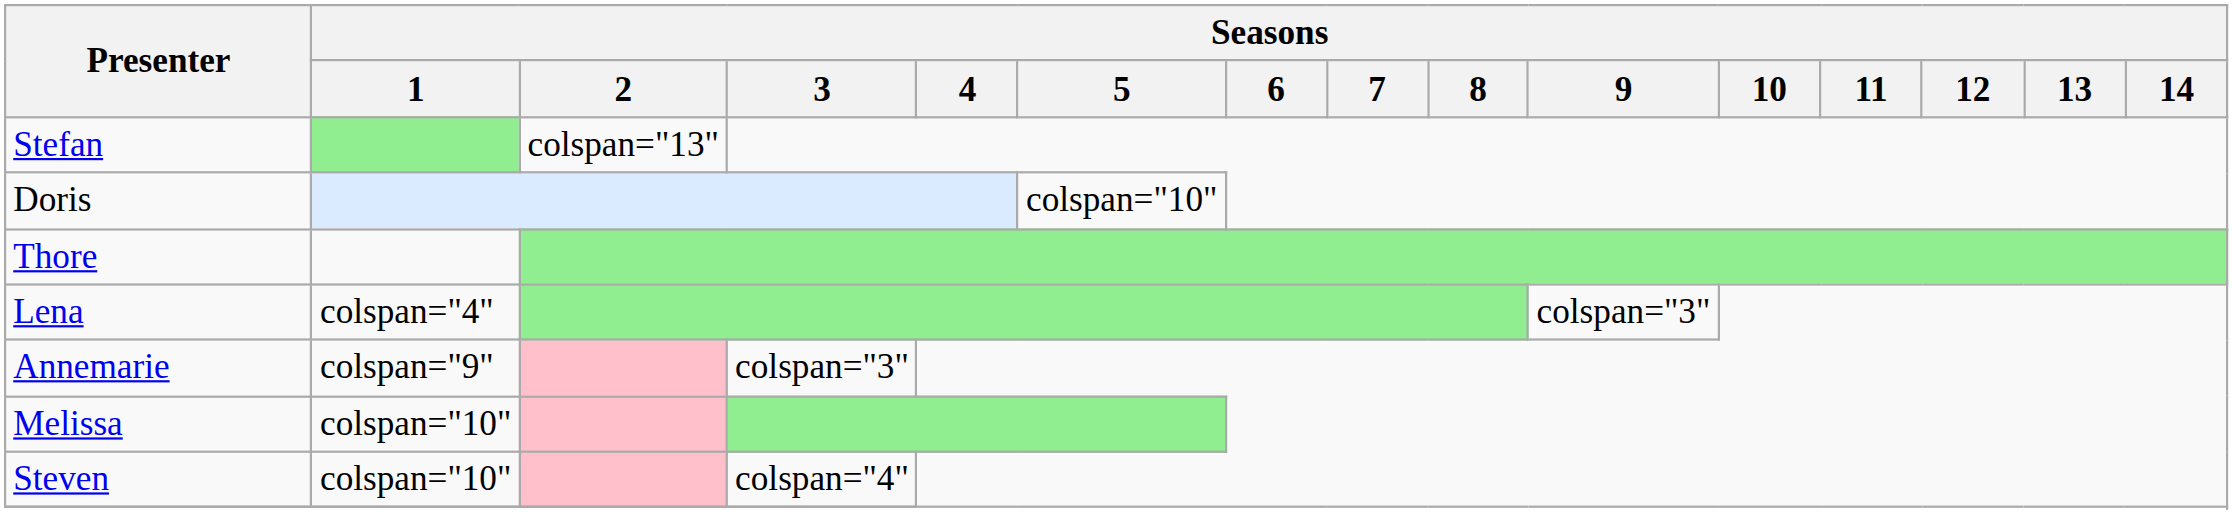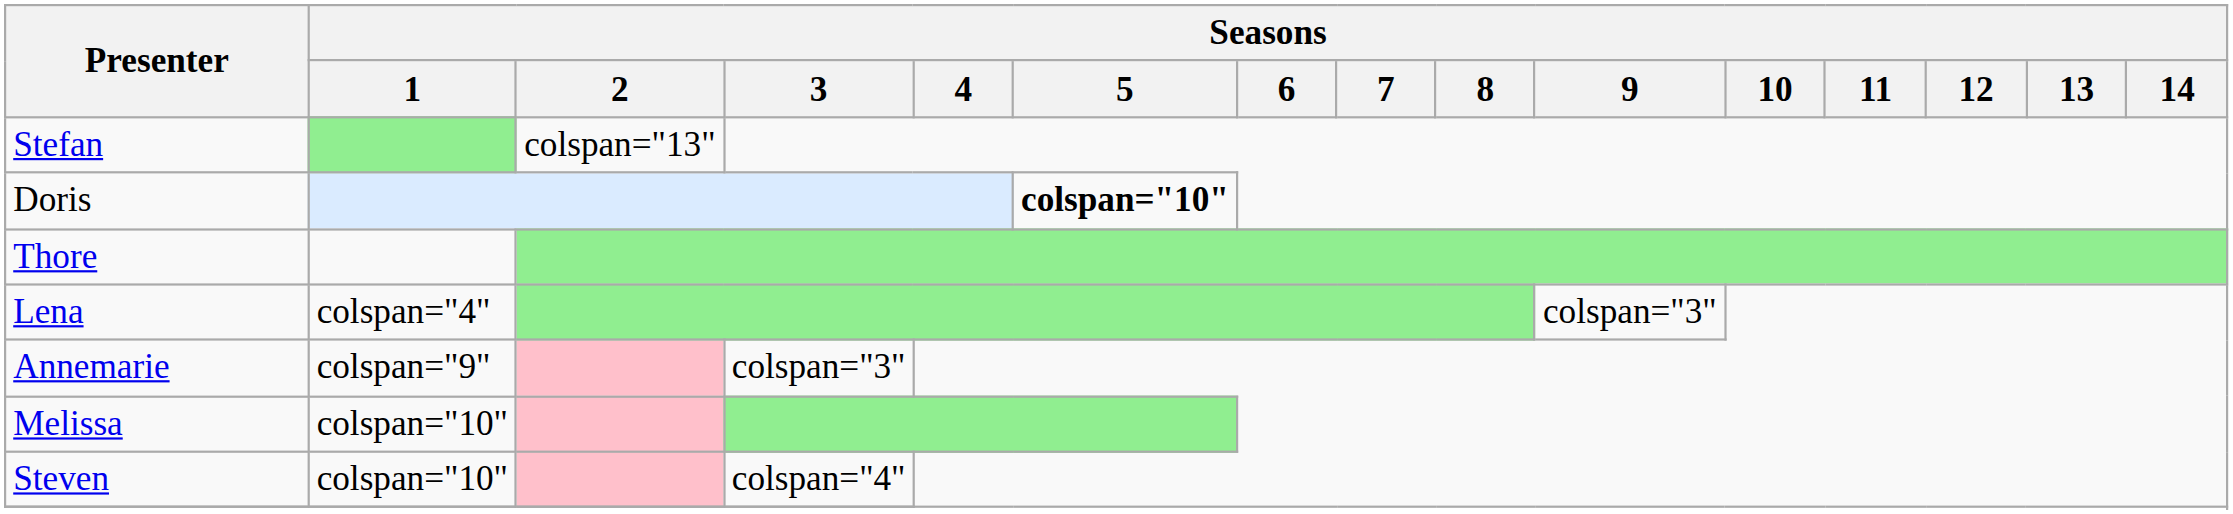(1122, 199) normal -> (1125, 199) bold
